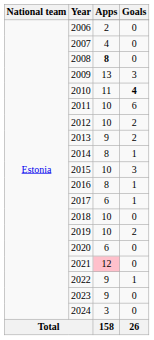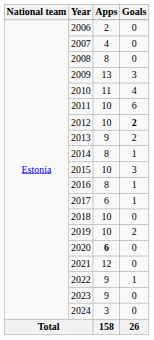(106, 59) bold -> (106, 59) normal
(134, 91) bold -> (134, 91) normal
(134, 122) normal -> (134, 122) bold
(106, 248) normal -> (106, 248) bold
(106, 264) pink background -> (106, 264) no background
